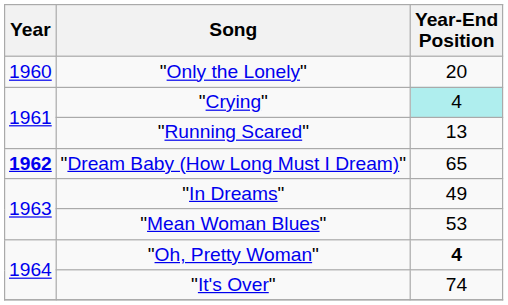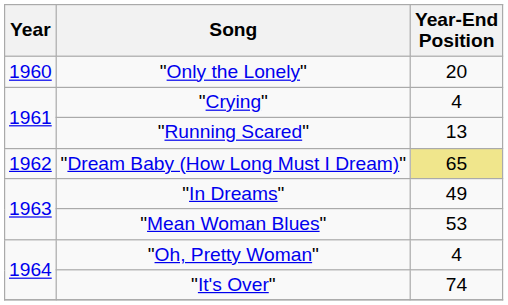(457, 102) paleturquoise background -> (457, 102) no background
(30, 163) bold -> (30, 163) normal
(457, 163) no background -> (457, 163) khaki background
(457, 254) bold -> (457, 254) normal
